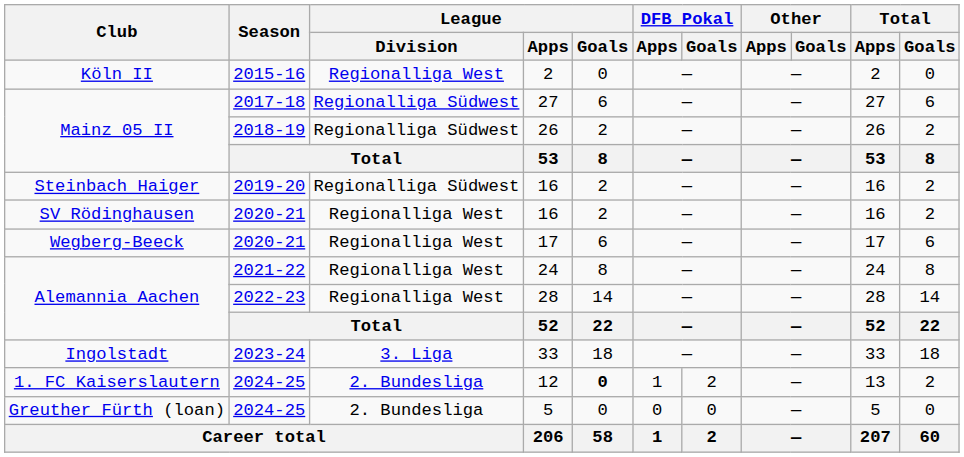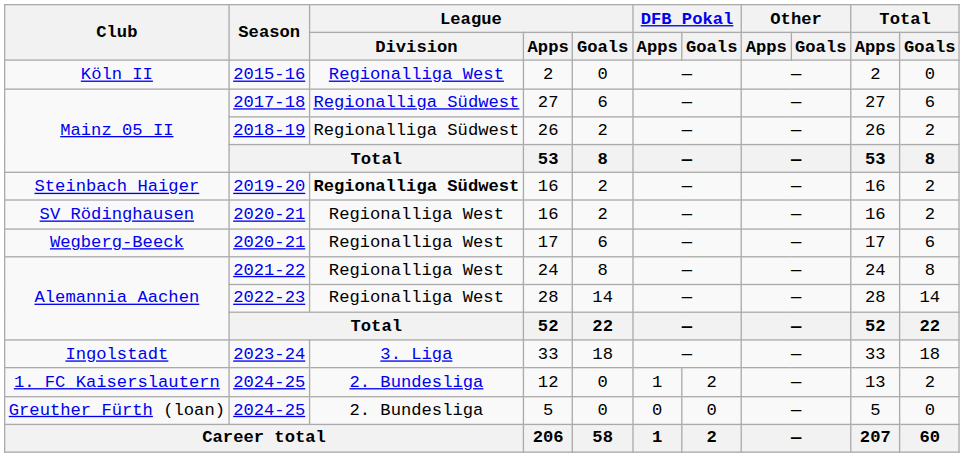(416, 186) normal -> (416, 186) bold
(603, 382) bold -> (603, 382) normal
